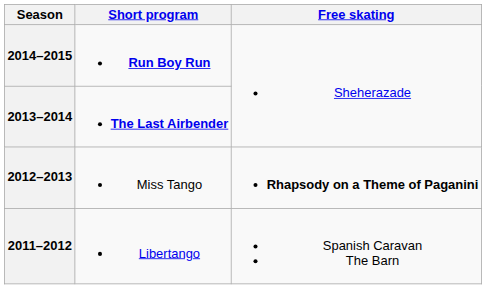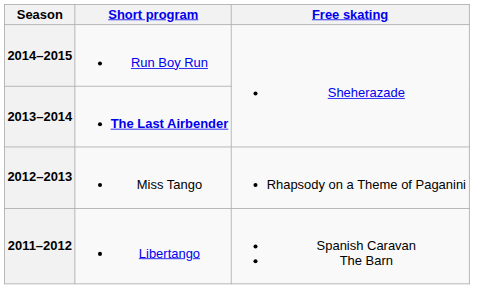(153, 63) bold -> (153, 63) normal
(356, 185) bold -> (350, 185) normal
